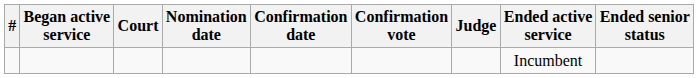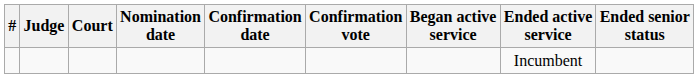columns swapped: (476, 26) <-> (67, 26)
